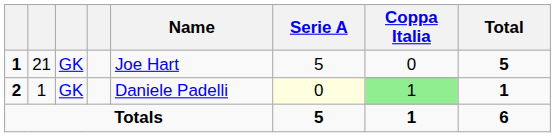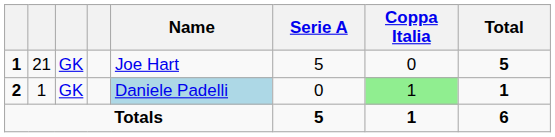(171, 90) no background -> (171, 90) lightblue background
(319, 90) lightyellow background -> (319, 90) no background
